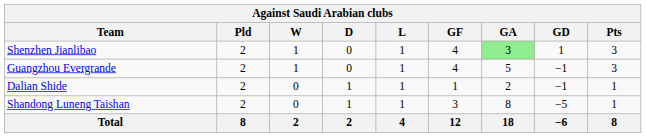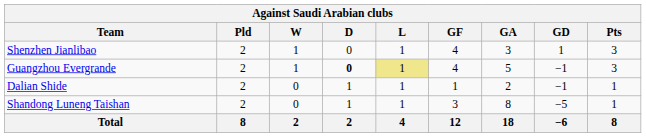(508, 50) lightgreen background -> (508, 50) no background
(349, 68) normal -> (349, 68) bold
(402, 68) no background -> (402, 68) khaki background
